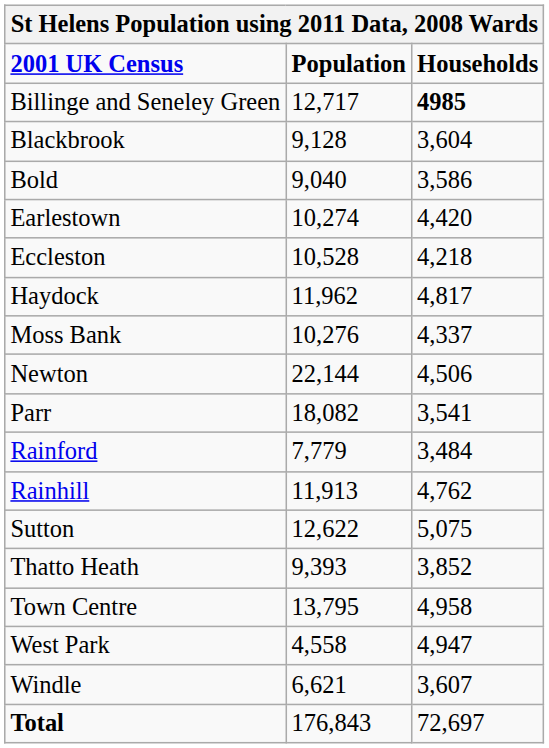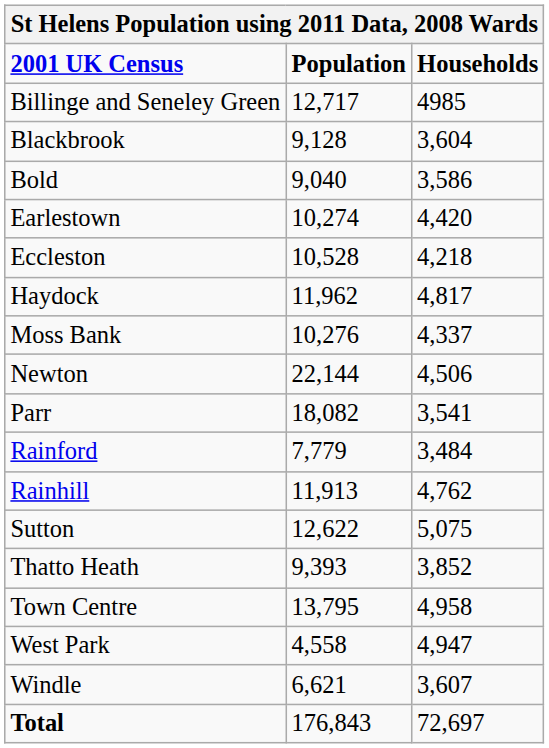(442, 102) bold -> (442, 102) normal
